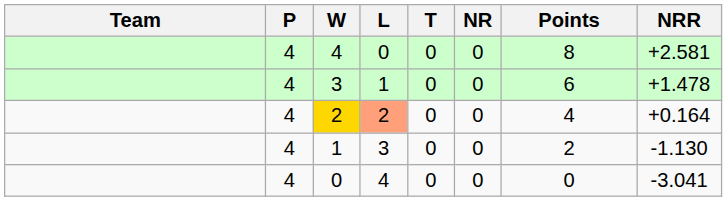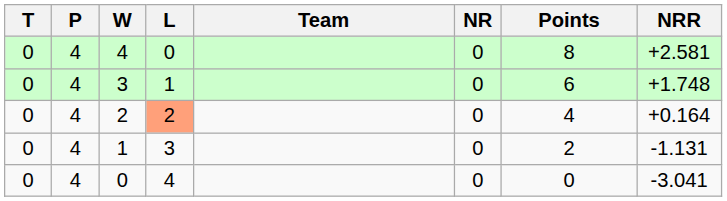columns swapped: (135, 20) <-> (431, 20)
(679, 84) +1.478 -> (679, 84) +1.748
(337, 116) gold background -> (122, 116) no background
(679, 148) -1.130 -> (679, 148) -1.131
